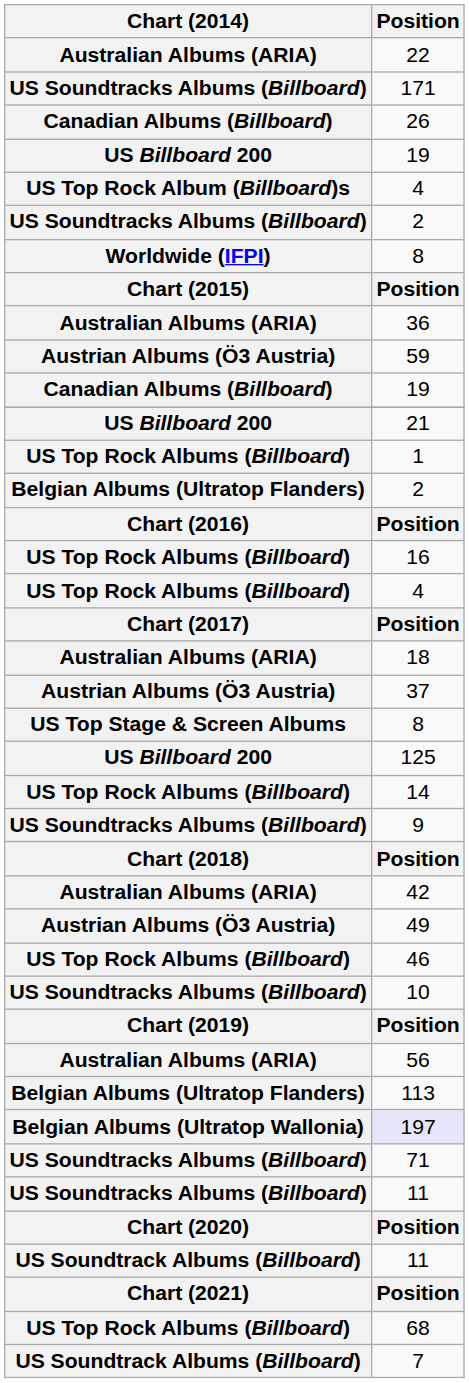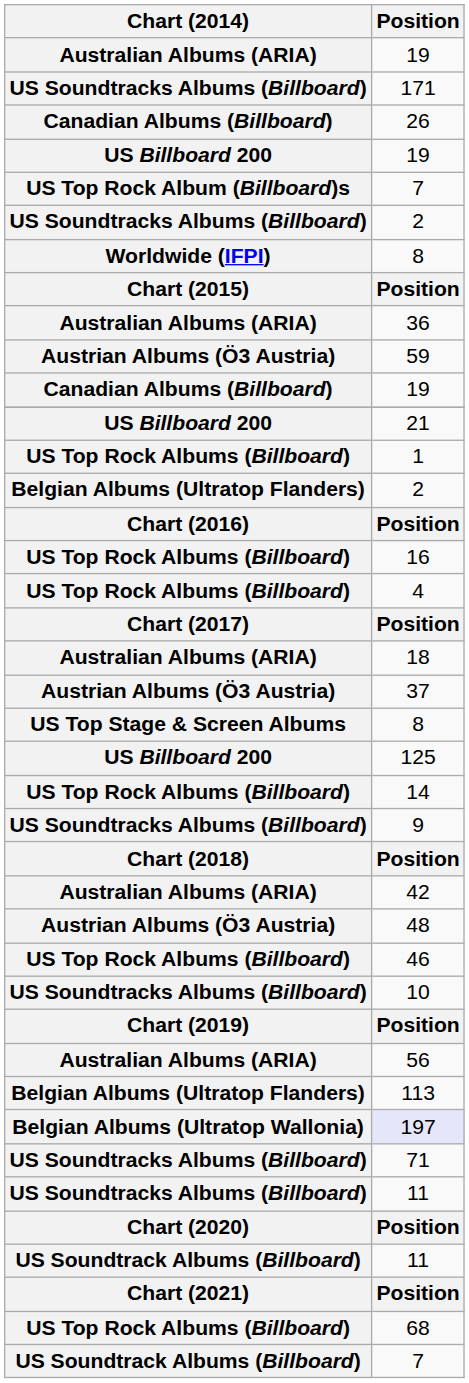(418, 54) 22 -> (418, 54) 19
(418, 188) 4 -> (418, 188) 7
(418, 925) 49 -> (418, 925) 48
